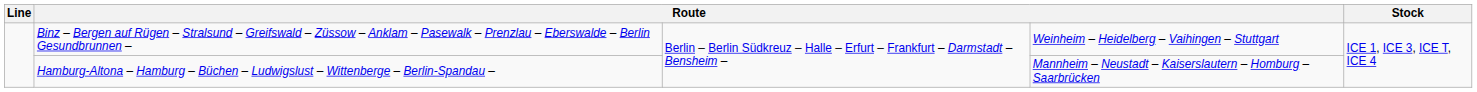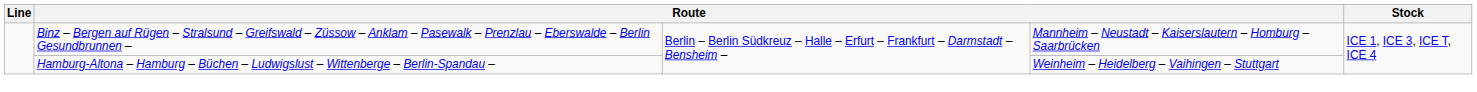(1156, 39) Weinheim – Heidelberg – Vaihingen – Stuttgart -> (1171, 39) Mannheim – Neustadt – Kaiserslautern – Homburg – Saarbrücken
(1171, 71) Mannheim – Neustadt – Kaiserslautern – Homburg – Saarbrücken -> (1156, 64) Weinheim – Heidelberg – Vaihingen – Stuttgart
